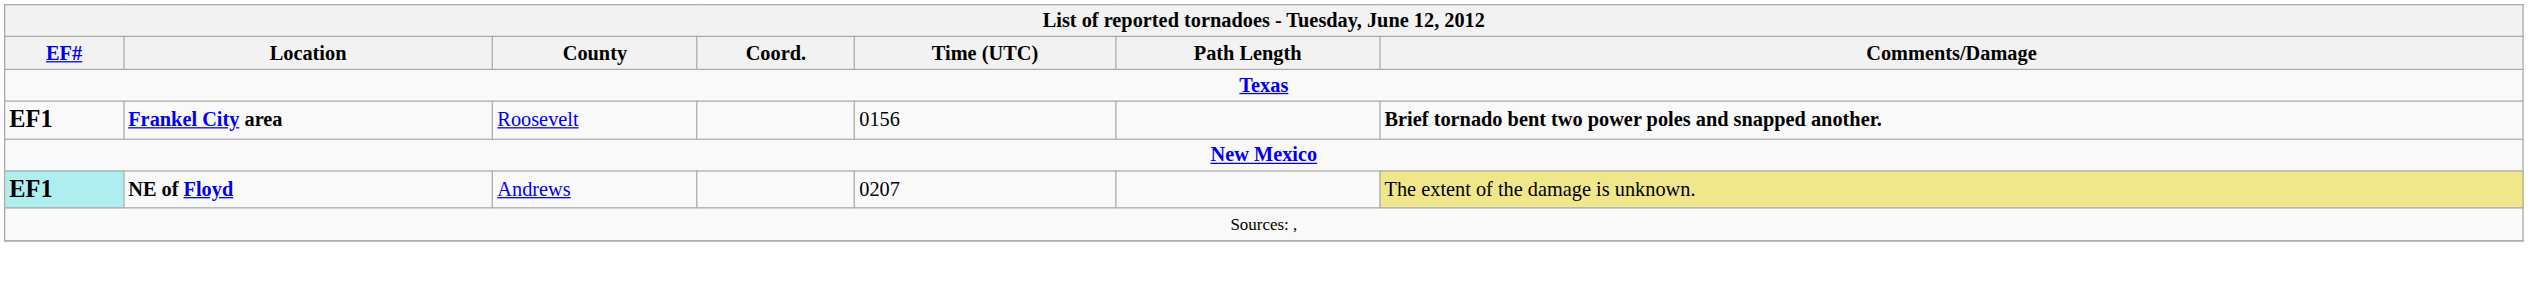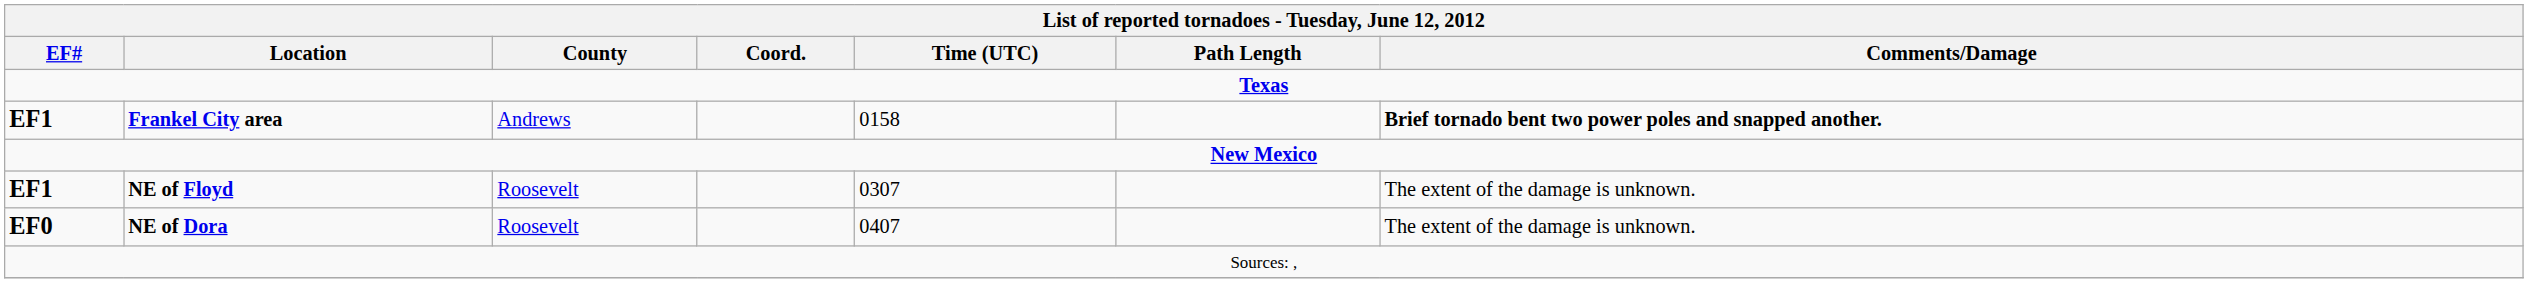(538, 119) Roosevelt -> (534, 119) Andrews
(880, 119) 0156 -> (880, 119) 0158
(31, 189) paleturquoise background -> (31, 189) no background
(534, 189) Andrews -> (538, 189) Roosevelt
(880, 189) 0207 -> (880, 189) 0307
(1540, 189) khaki background -> (1540, 189) no background
+ row: (178, 226)
